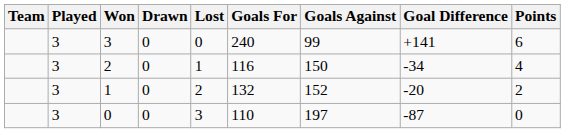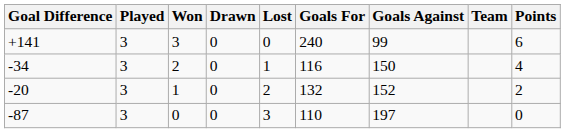columns swapped: (26, 16) <-> (456, 16)
